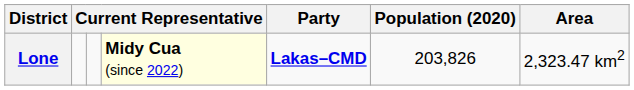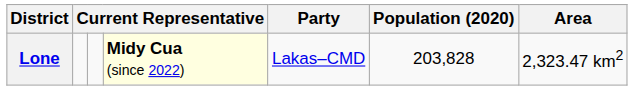(319, 59) bold -> (319, 59) normal
(445, 59) 203,826 -> (444, 59) 203,828
